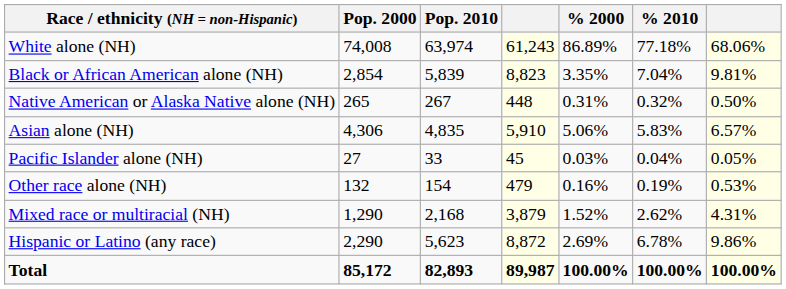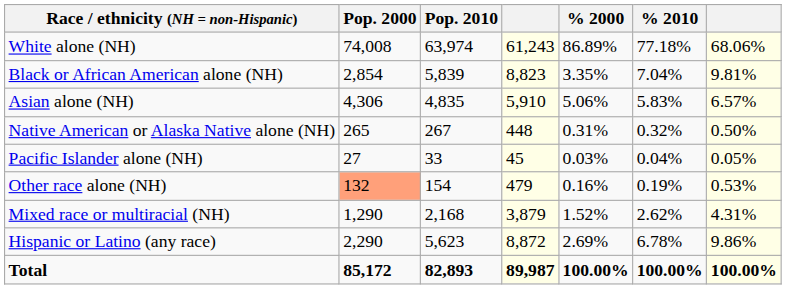rows swapped: (172, 102) <-> (71, 130)
(356, 185) no background -> (356, 185) lightsalmon background
